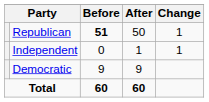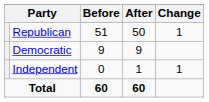(101, 32) bold -> (101, 32) normal
rows swapped: (42, 69) <-> (45, 50)
